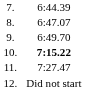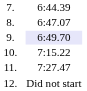(54, 37) no background -> (54, 37) lavender background
(54, 52) bold -> (54, 52) normal
